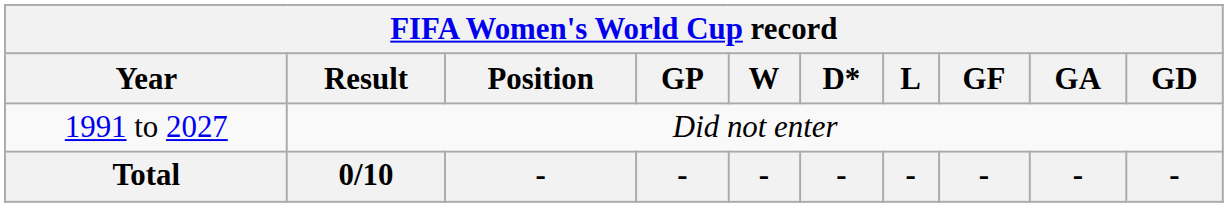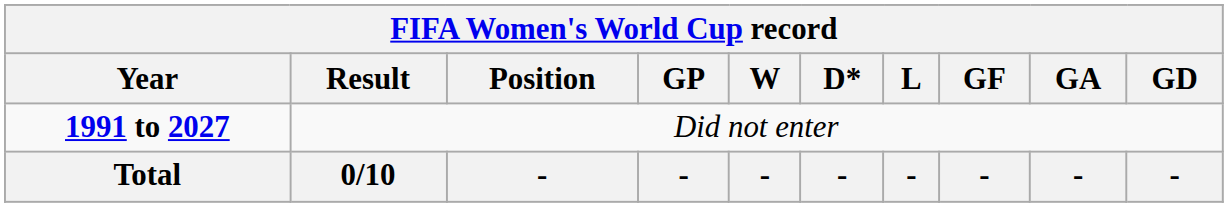(146, 126) normal -> (147, 126) bold
